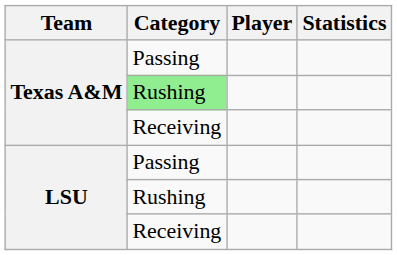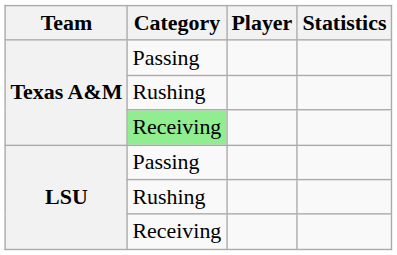(169, 92) lightgreen background -> (169, 92) no background
(177, 127) no background -> (177, 127) lightgreen background
